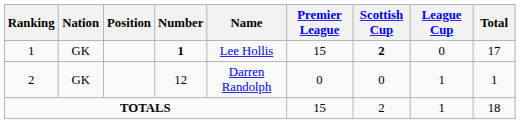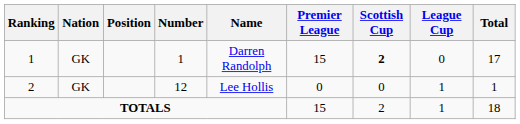(181, 51) bold -> (181, 58) normal
(247, 51) Lee Hollis -> (247, 58) Darren Randolph
(247, 79) Darren Randolph -> (247, 87) Lee Hollis
